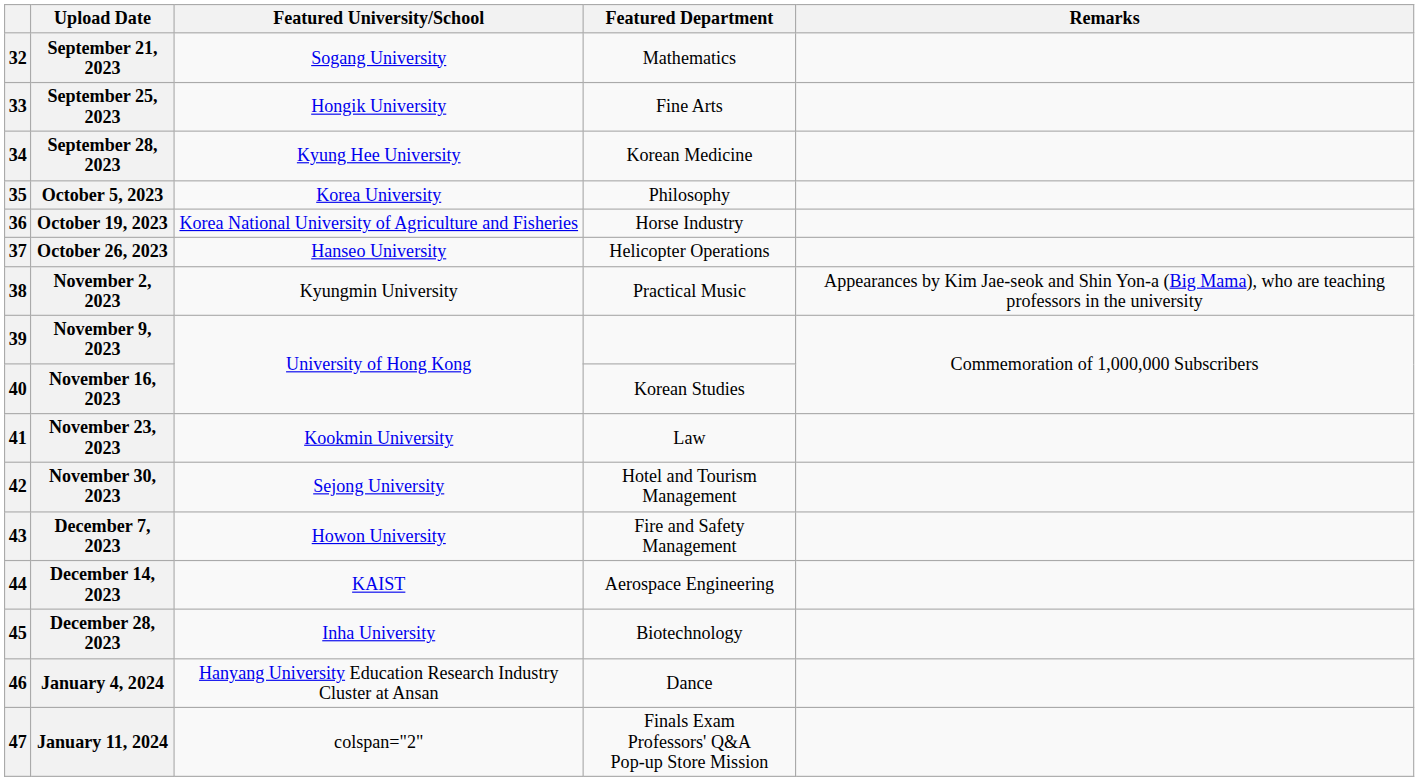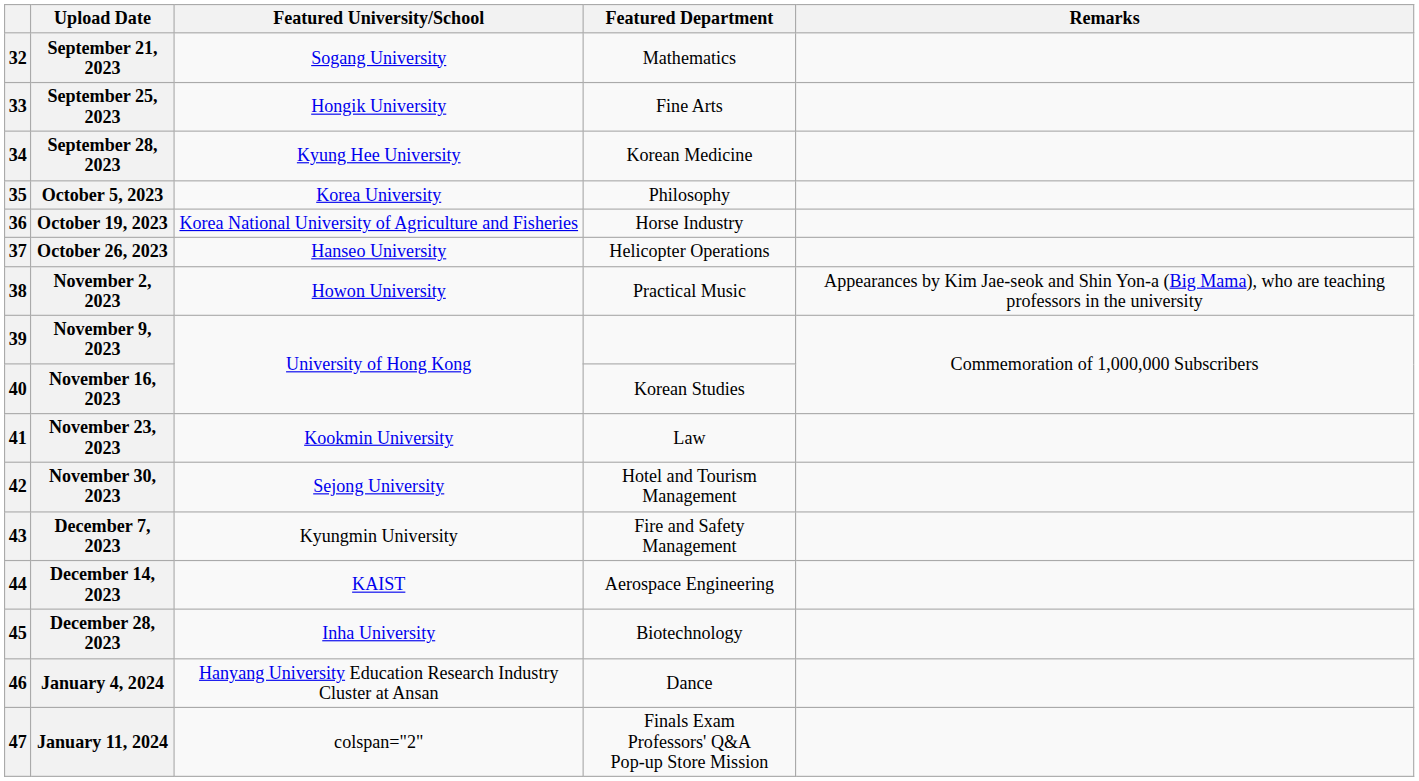(379, 290) Kyungmin University -> (379, 290) Howon University
(379, 535) Howon University -> (379, 535) Kyungmin University
